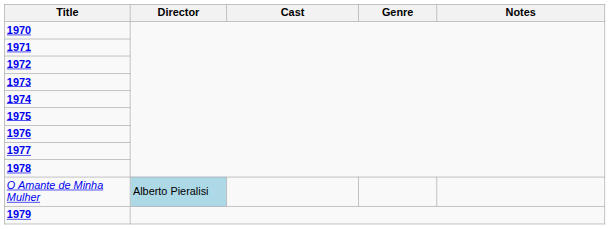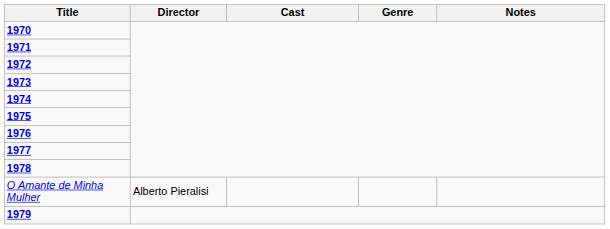(171, 191) lightblue background -> (171, 191) no background
